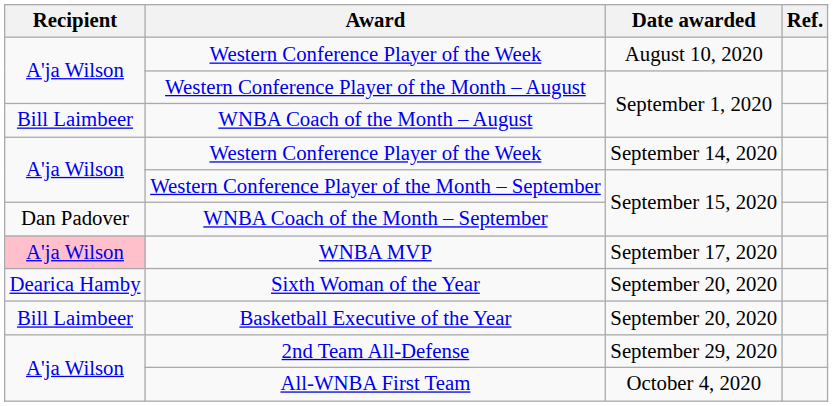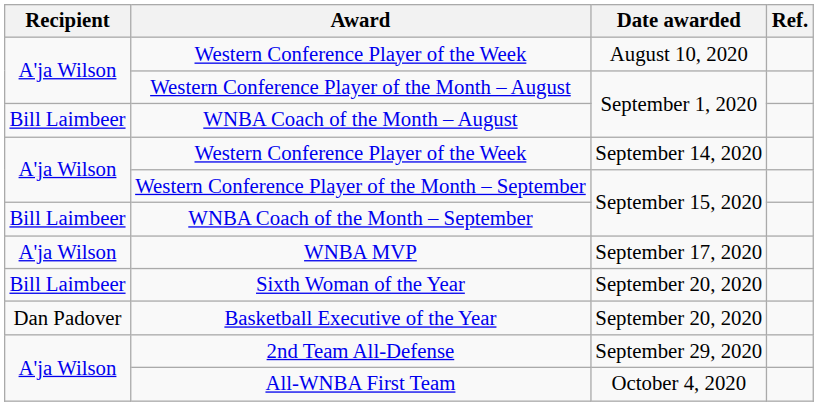(75, 218) Dan Padover -> (67, 218) Bill Laimbeer
(75, 251) pink background -> (67, 251) no background
(75, 284) Dearica Hamby -> (67, 284) Bill Laimbeer
(75, 317) Bill Laimbeer -> (67, 317) Dan Padover
